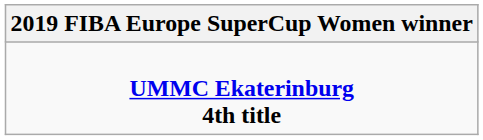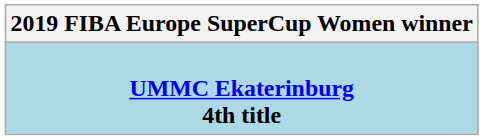(242, 101) no background -> (242, 101) lightblue background
